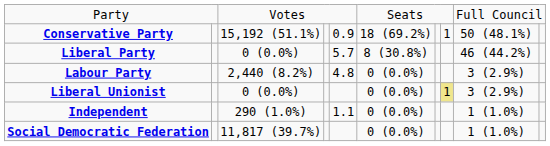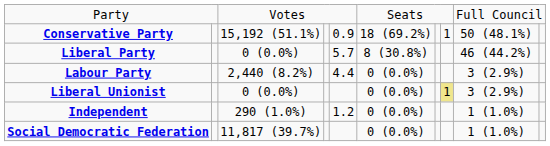(343, 73) 4.8 -> (343, 73) 4.4
(343, 112) 1.1 -> (343, 112) 1.2
